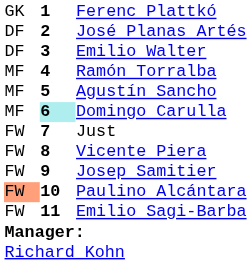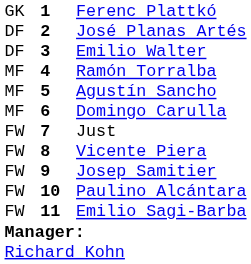(45, 112) paleturquoise background -> (45, 112) no background
(15, 192) lightsalmon background -> (15, 192) no background
